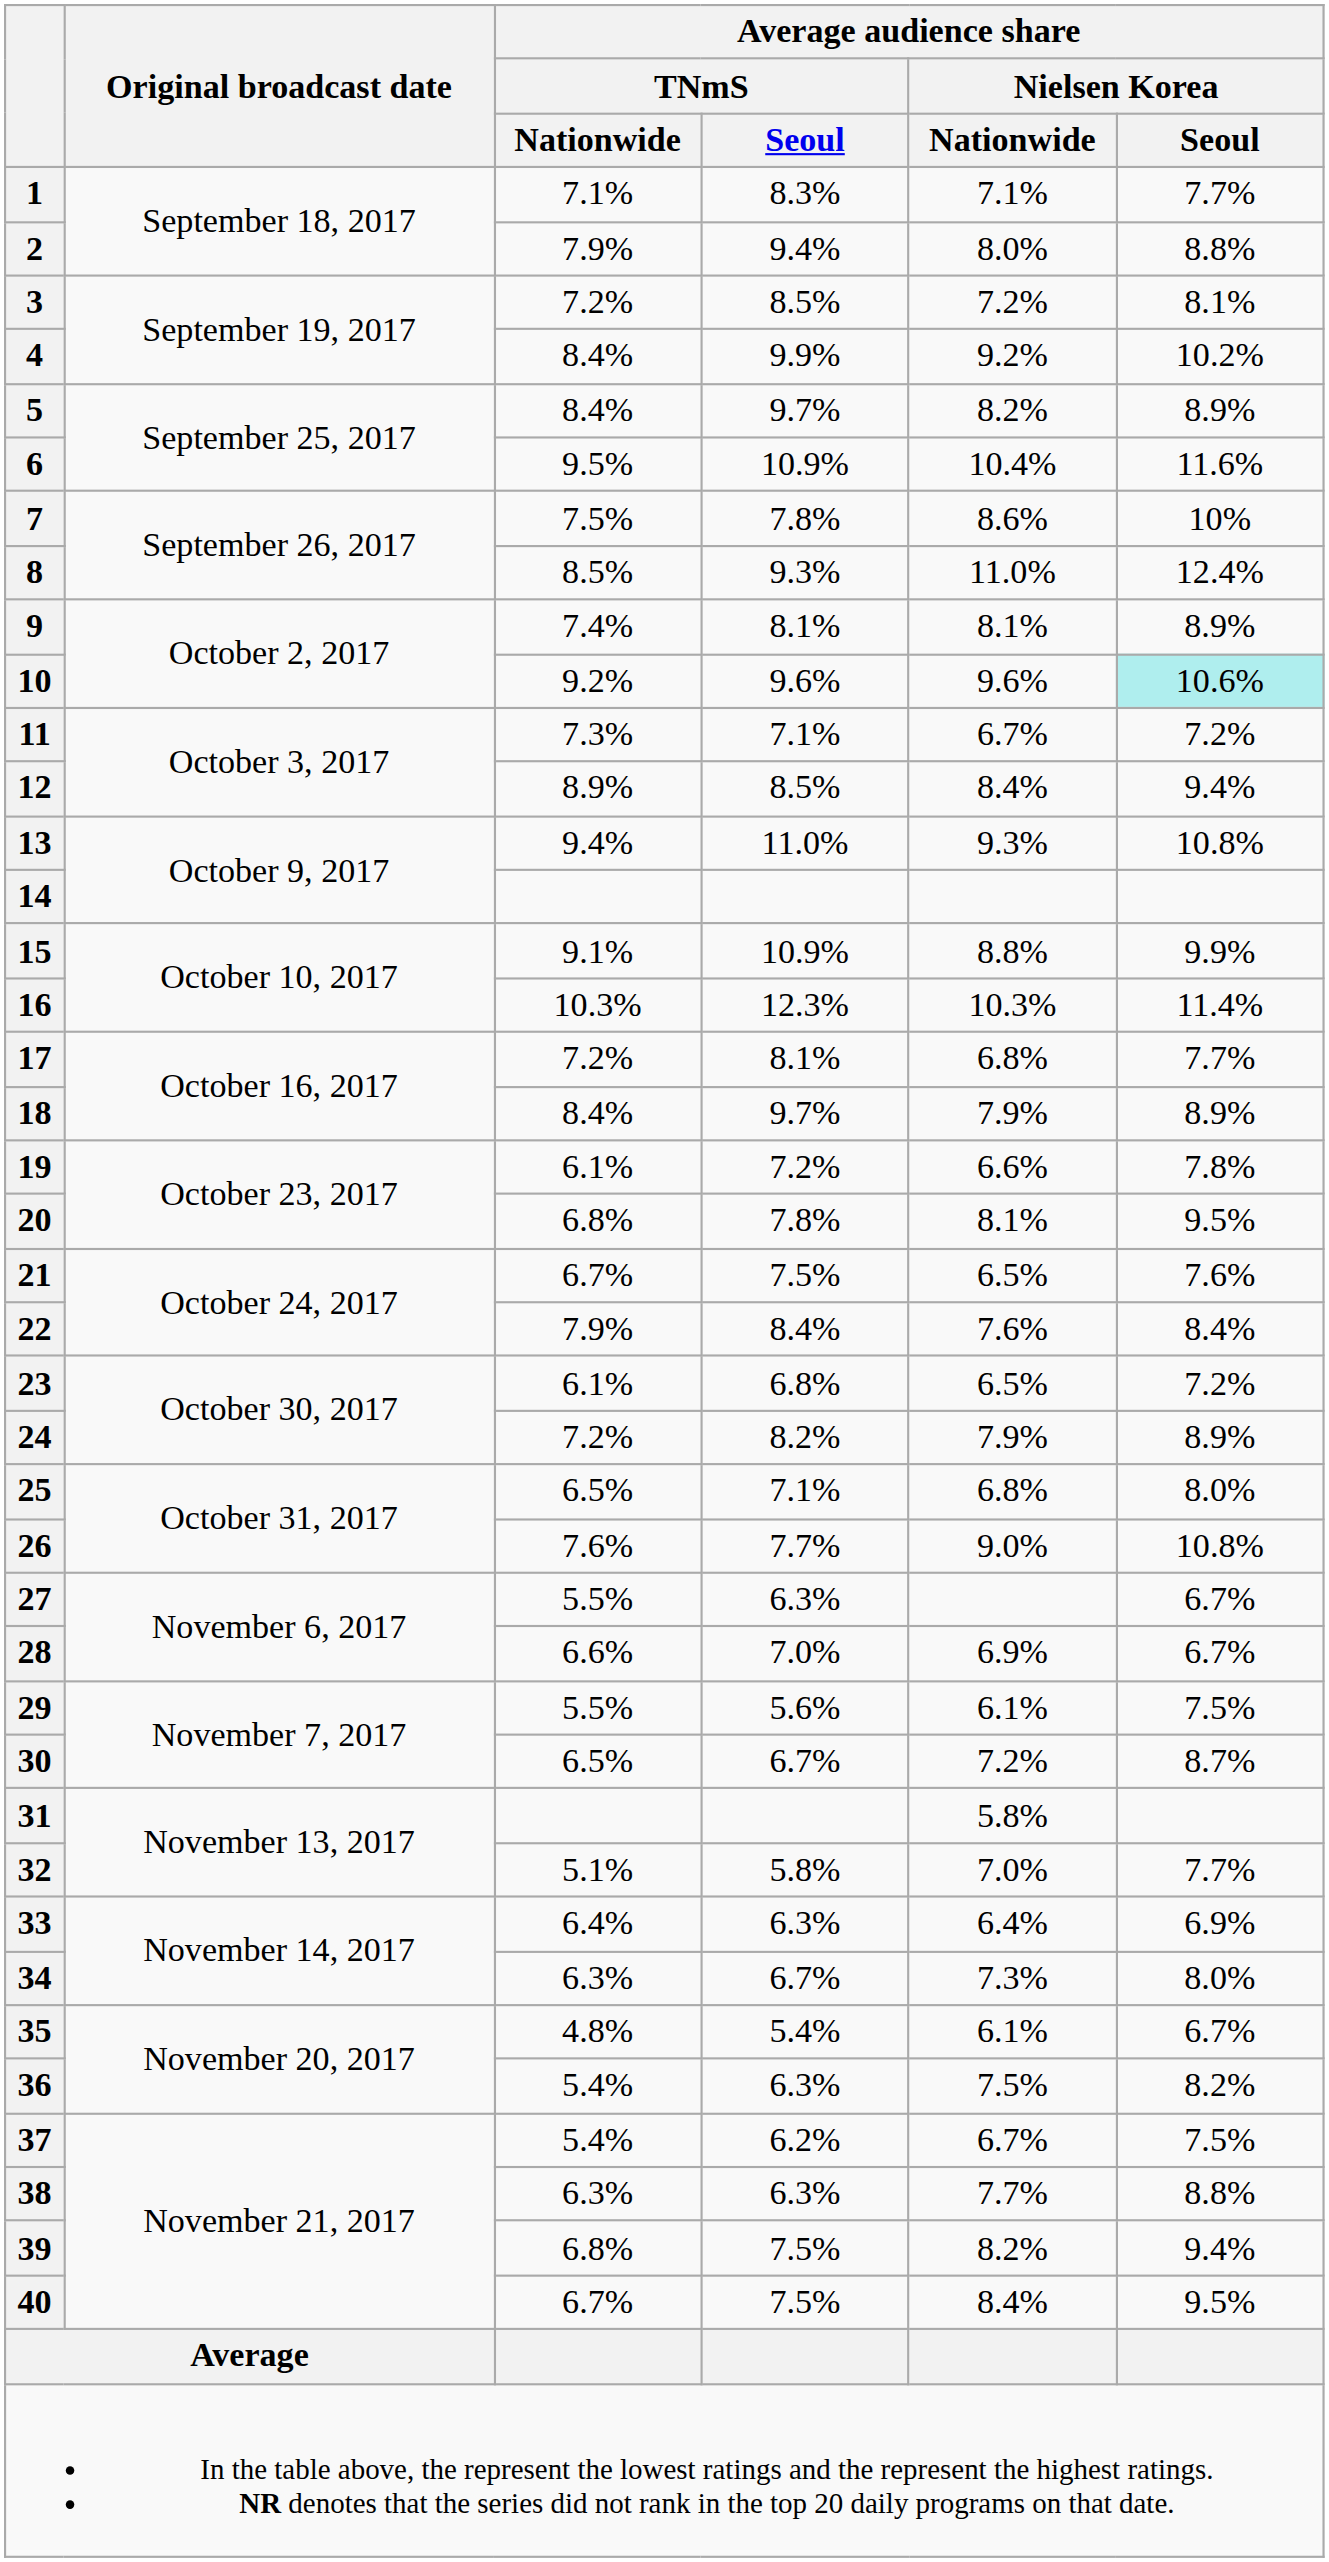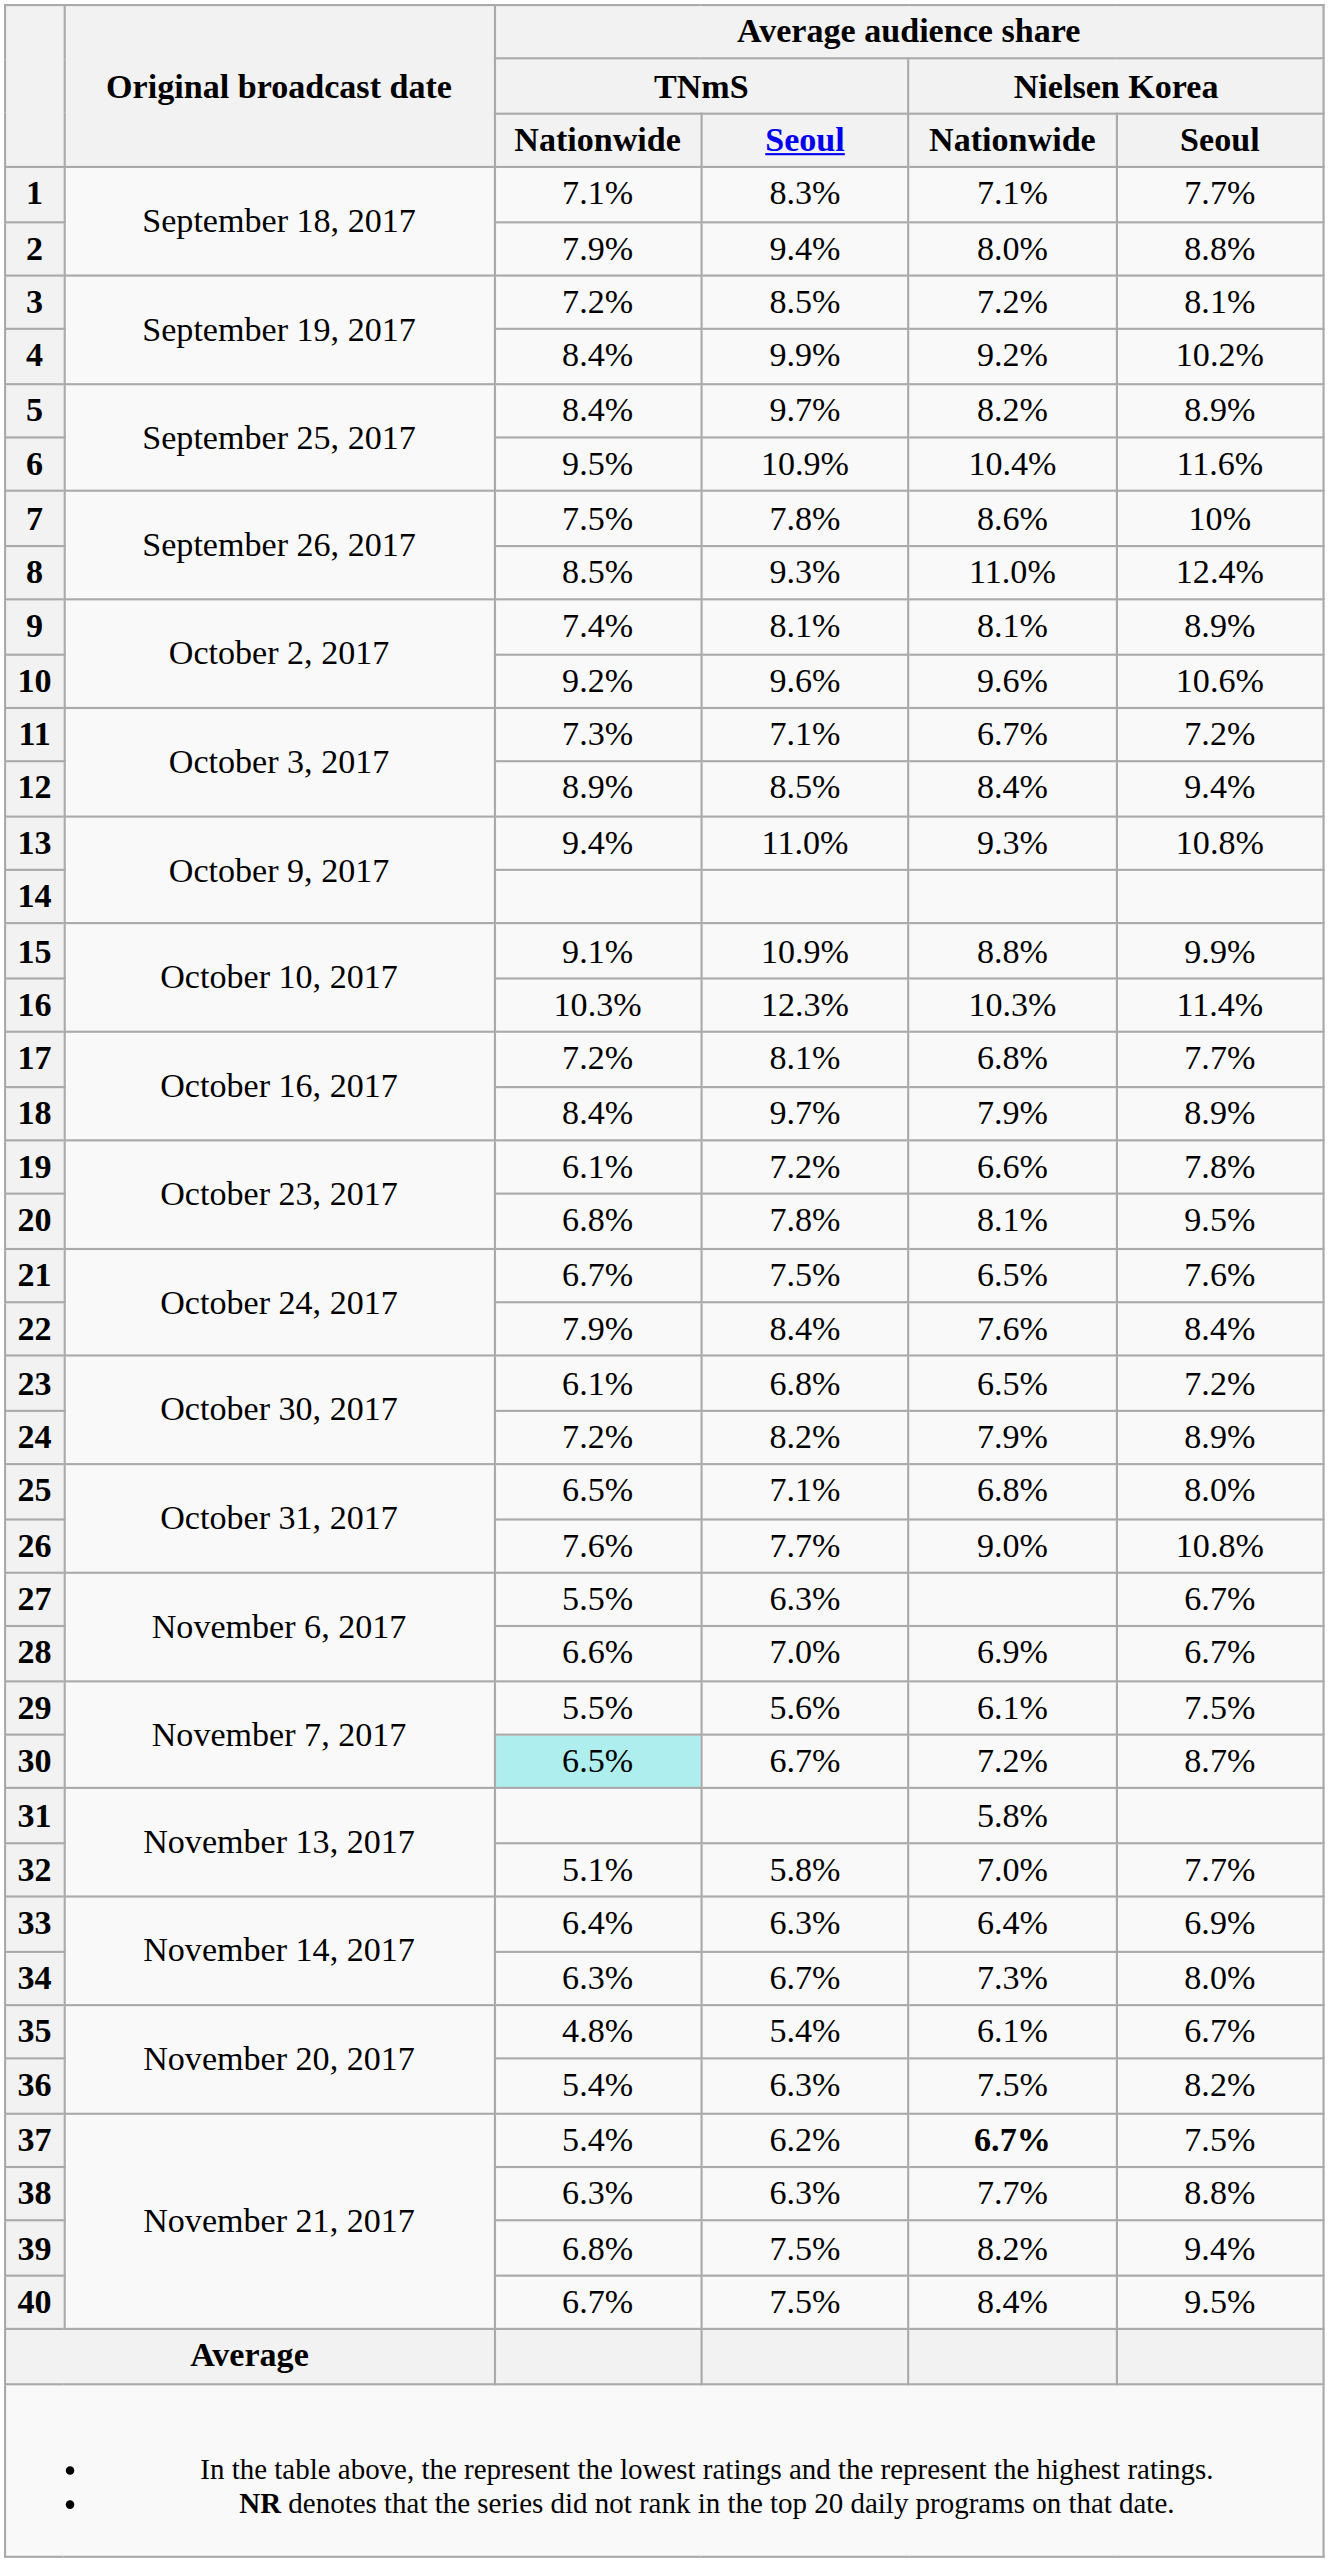(1220, 680) paleturquoise background -> (1220, 680) no background
(598, 1761) no background -> (598, 1761) paleturquoise background
(1012, 2139) normal -> (1012, 2139) bold
